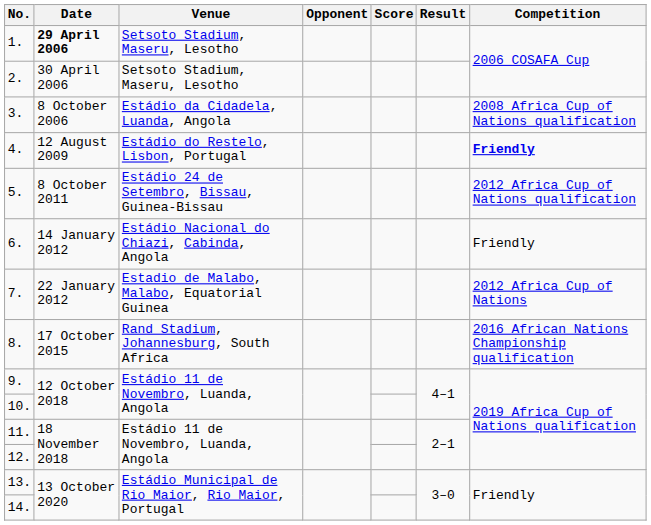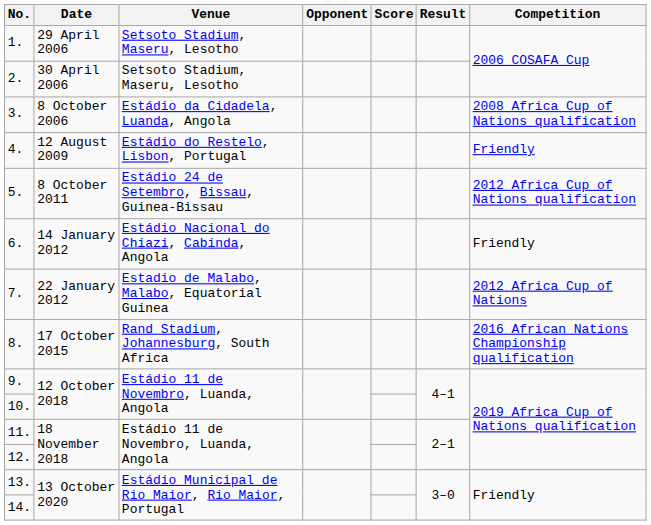(68, 44) bold -> (68, 44) normal
(504, 151) bold -> (504, 151) normal
